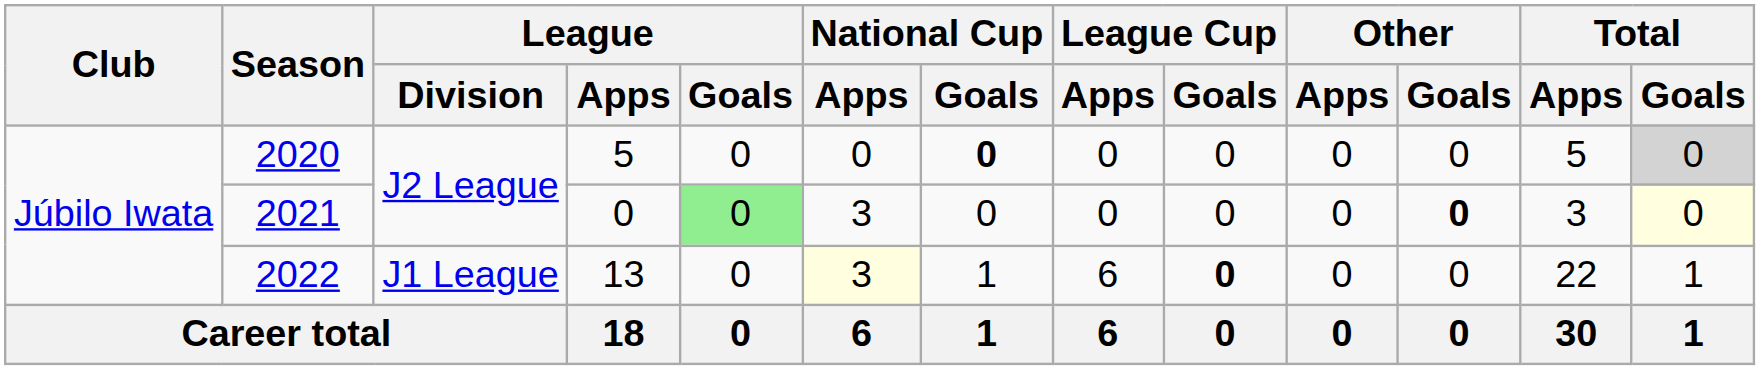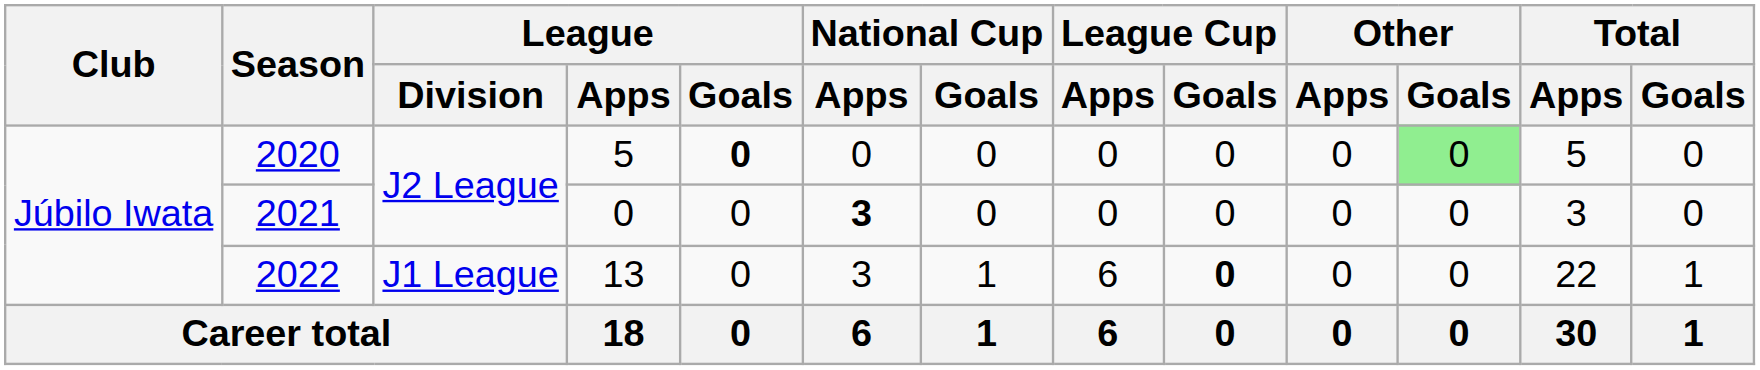(741, 154) normal -> (741, 154) bold
(987, 154) bold -> (987, 154) normal
(1459, 154) no background -> (1459, 154) lightgreen background
(1693, 154) lightgrey background -> (1693, 154) no background
(741, 214) lightgreen background -> (741, 214) no background
(861, 214) normal -> (861, 214) bold
(1459, 214) bold -> (1459, 214) normal
(1693, 214) lightyellow background -> (1693, 214) no background
(861, 273) lightyellow background -> (861, 273) no background
